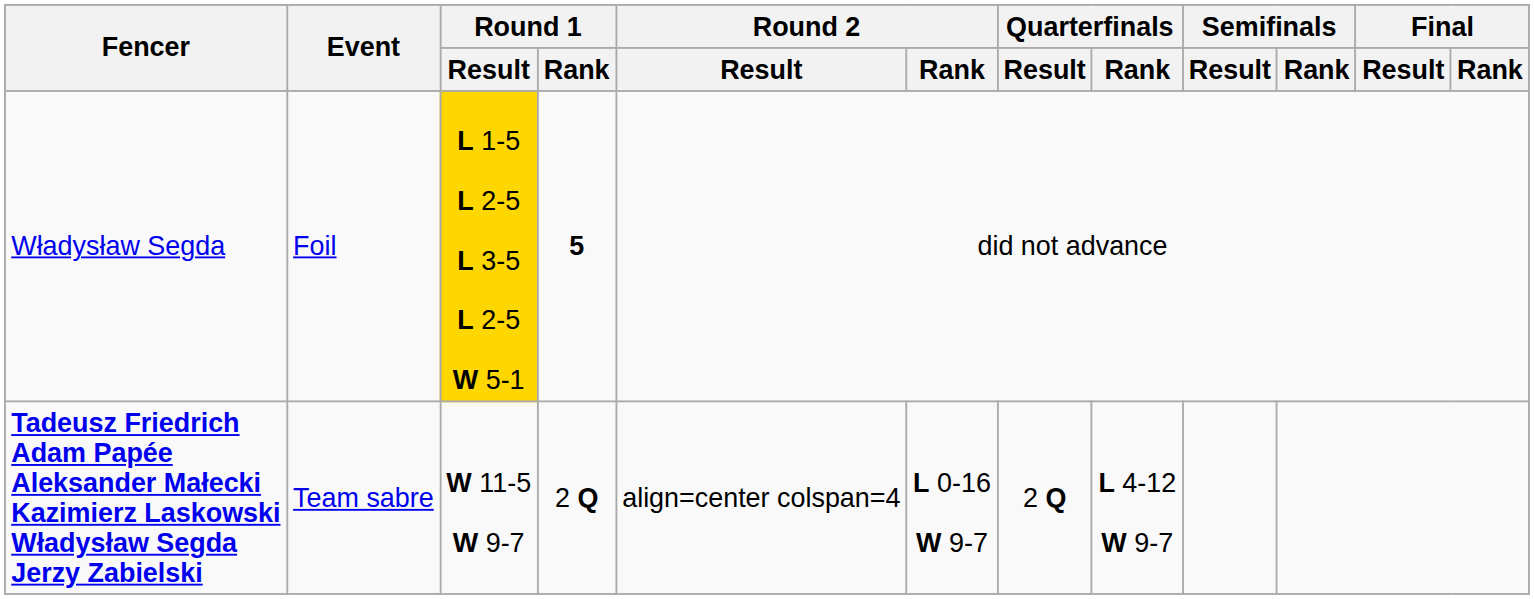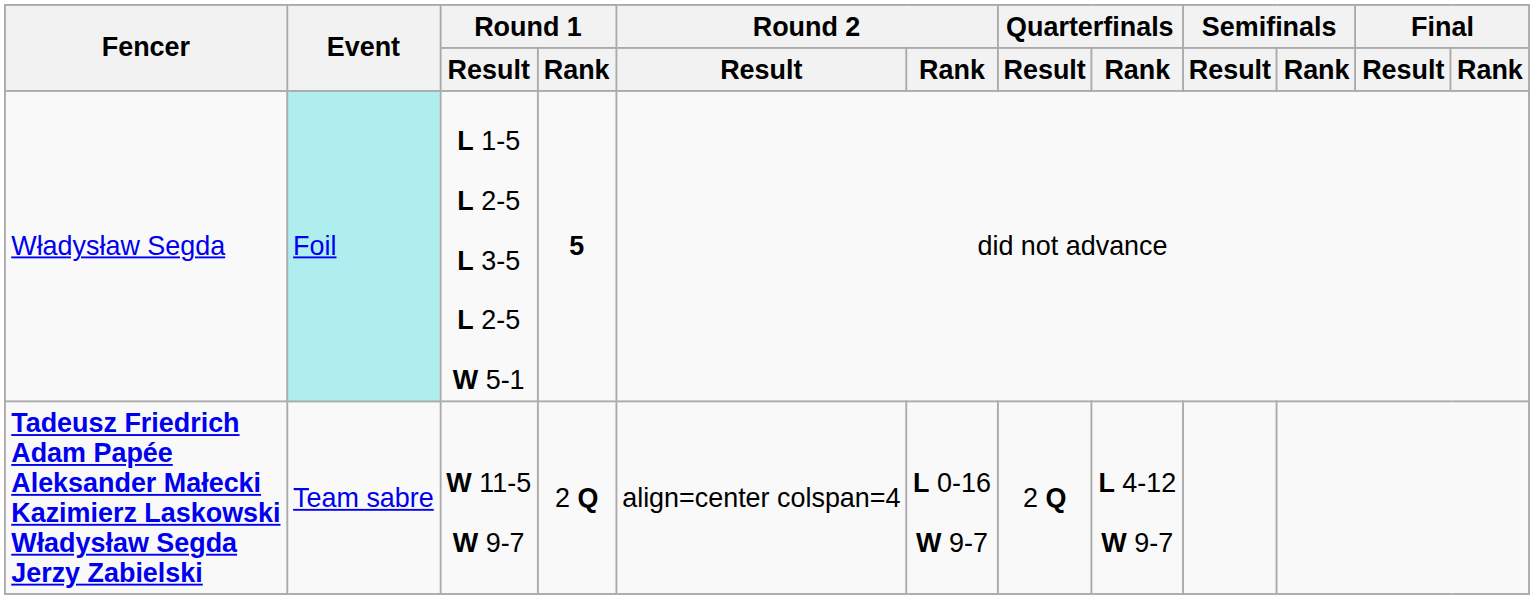(315, 246) no background -> (315, 246) paleturquoise background
(489, 261) gold background -> (489, 261) no background
